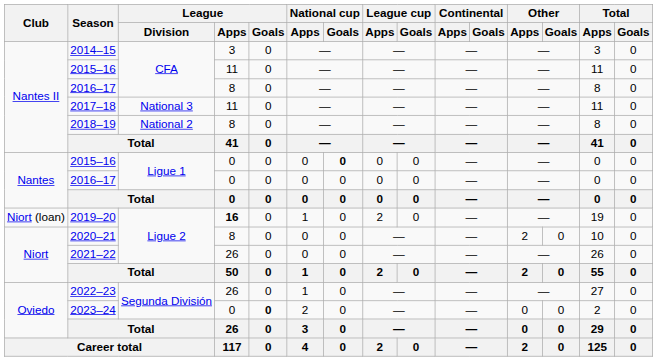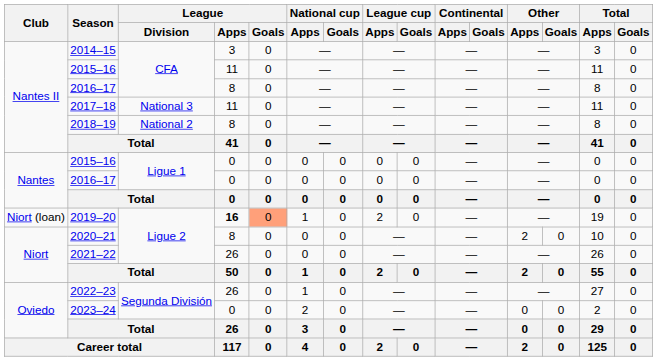(343, 161) bold -> (343, 161) normal
(268, 217) no background -> (268, 217) lightsalmon background
(268, 310) bold -> (268, 310) normal
